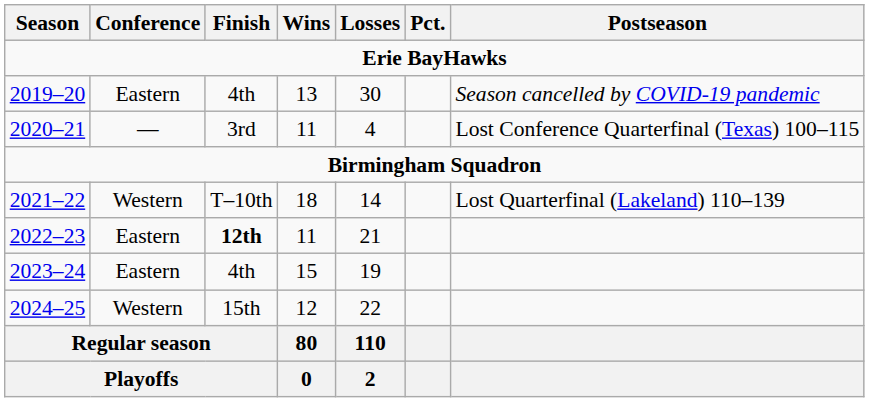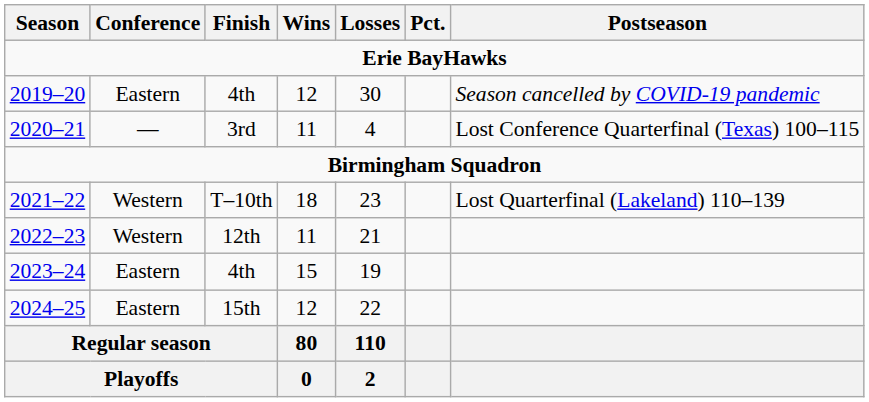(306, 93) 13 -> (306, 93) 12
(370, 200) 14 -> (370, 200) 23
(148, 236) Eastern -> (148, 236) Western
(241, 236) bold -> (241, 236) normal
(148, 307) Western -> (148, 307) Eastern
